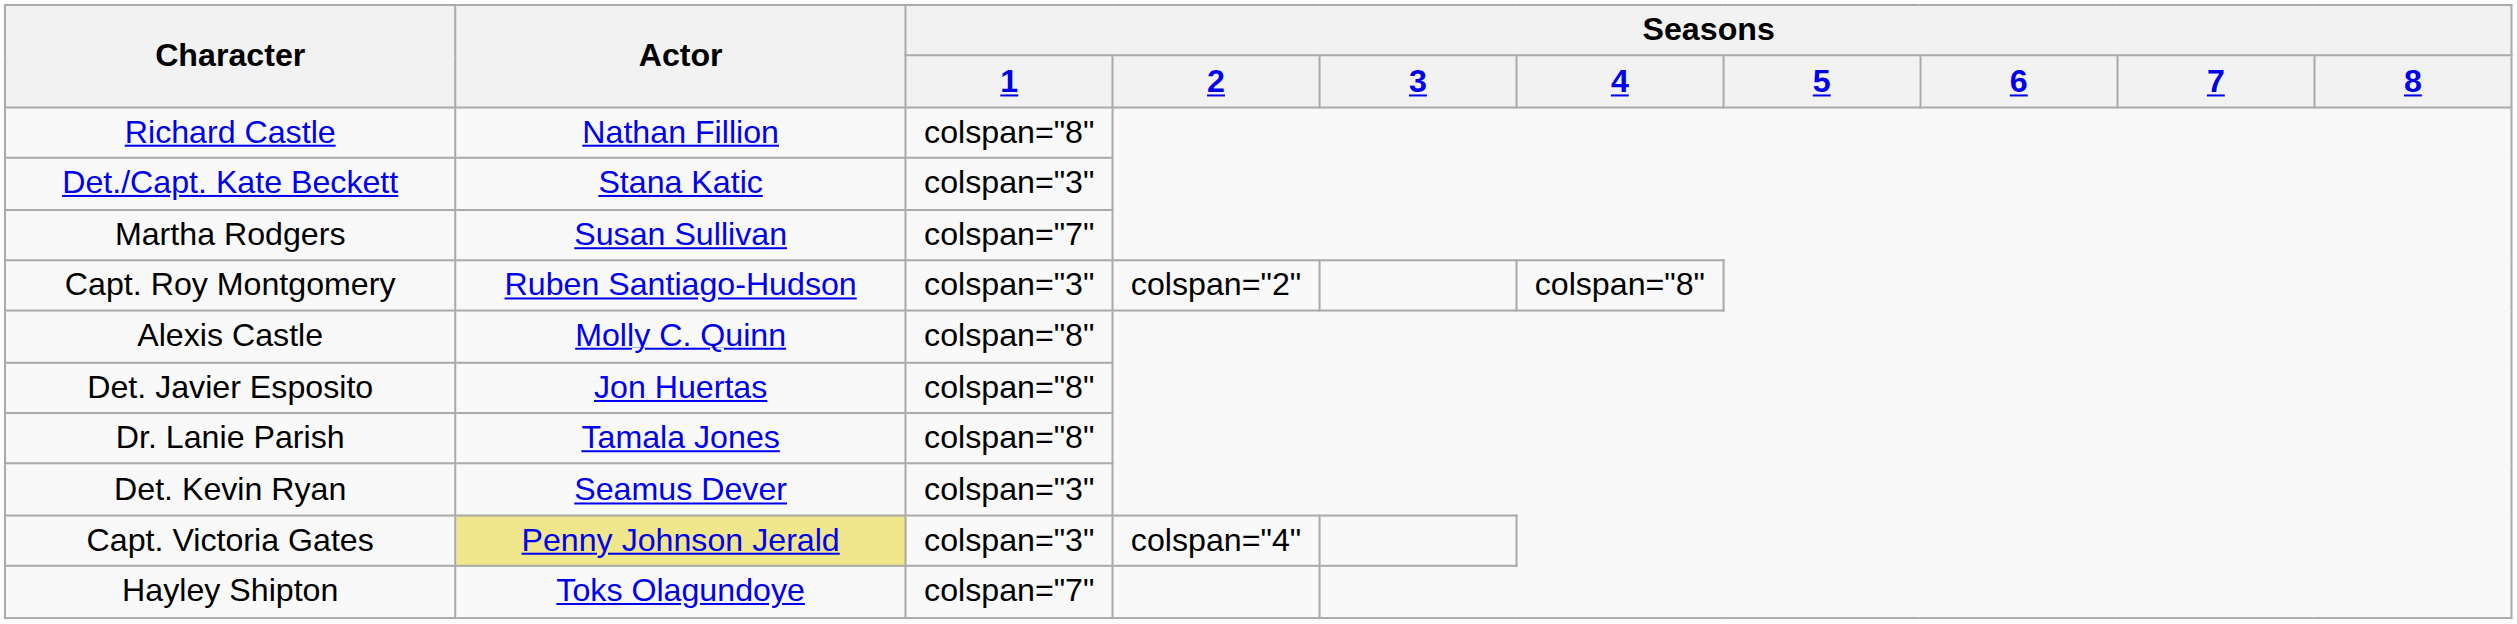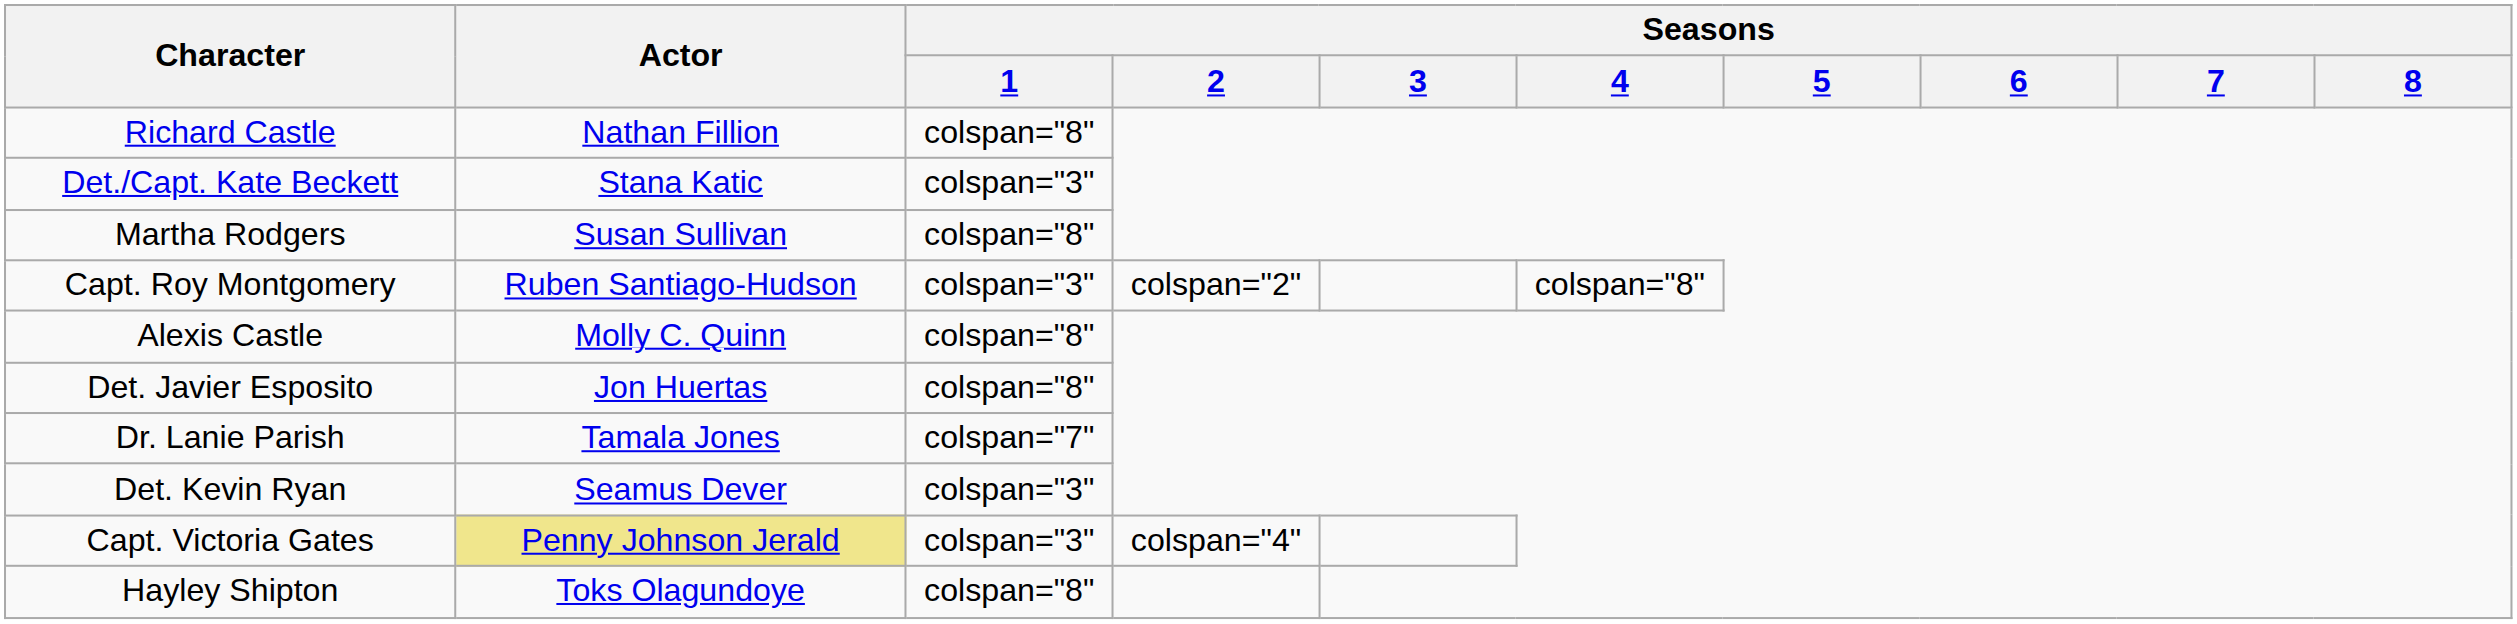(1009, 234) colspan="7" -> (1009, 234) colspan="8"
(1009, 438) colspan="8" -> (1009, 438) colspan="7"
(1009, 591) colspan="7" -> (1009, 591) colspan="8"
